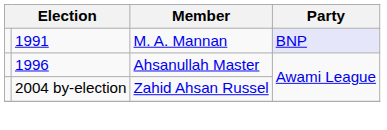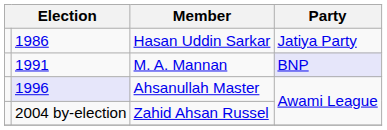+ row: (202, 40)
(32, 64) no background -> (32, 88) lavender background
